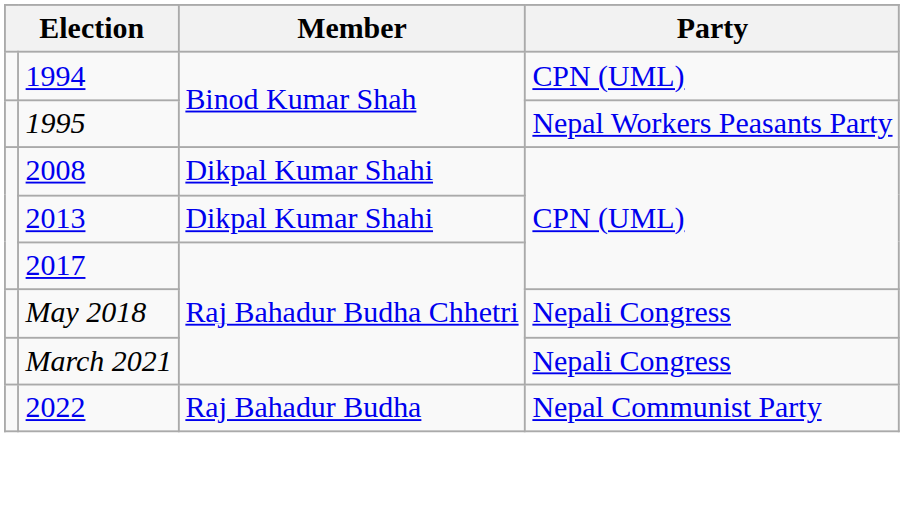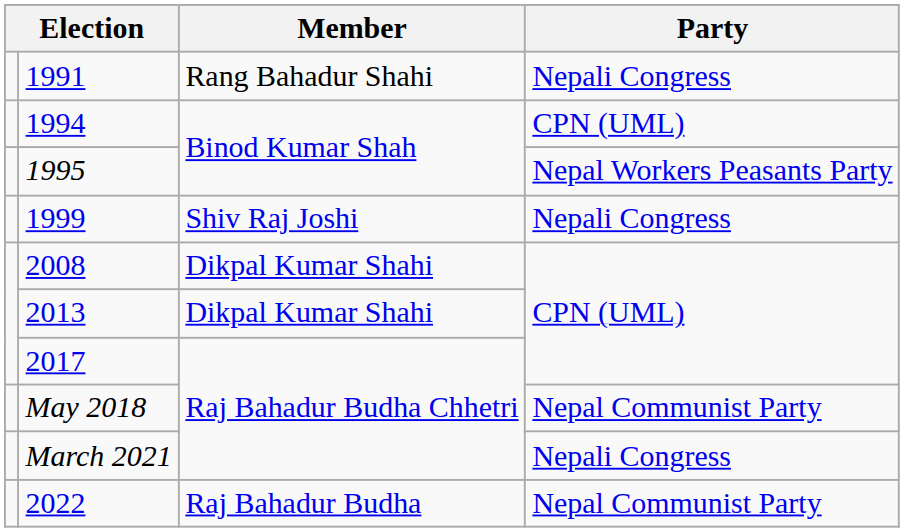+ row: (56, 75)
+ row: (56, 218)
(632, 312) Nepali Congress -> (677, 407) Nepal Communist Party
